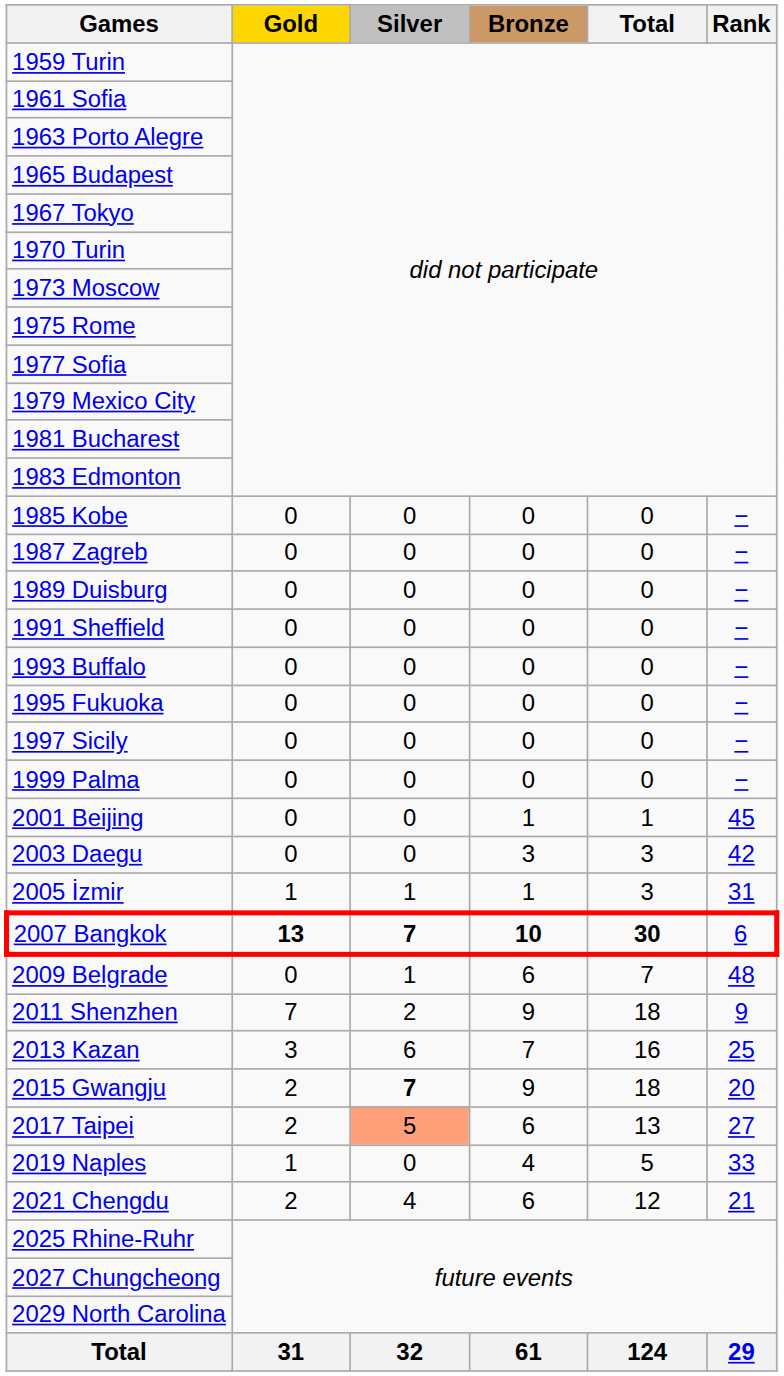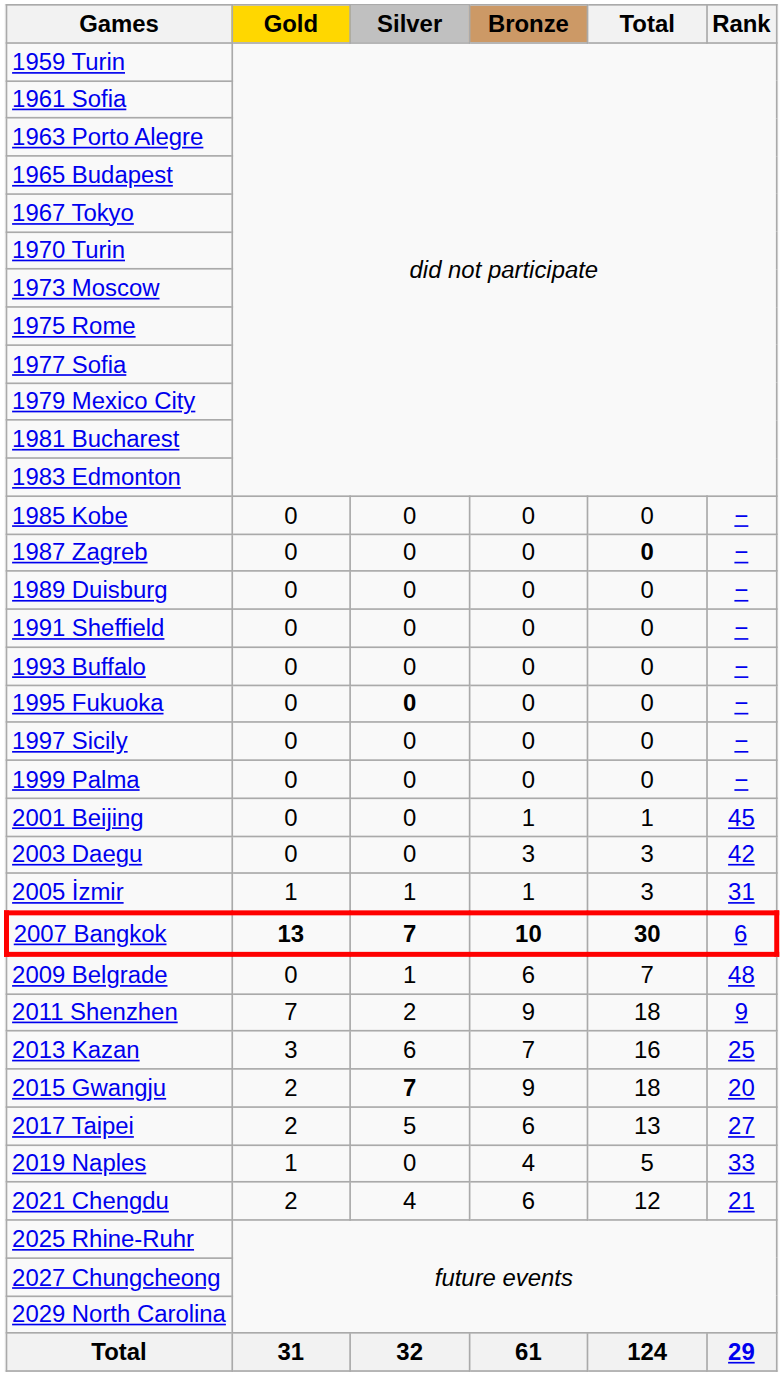(647, 553) normal -> (647, 553) bold
(410, 704) normal -> (410, 704) bold
(410, 1126) lightsalmon background -> (410, 1126) no background
